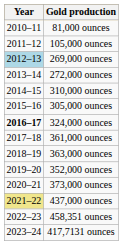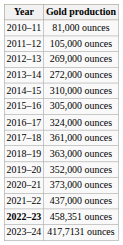(24, 59) lightblue background -> (24, 59) no background
(24, 122) bold -> (24, 122) normal
(24, 201) khaki background -> (24, 201) no background
(24, 216) normal -> (24, 216) bold
